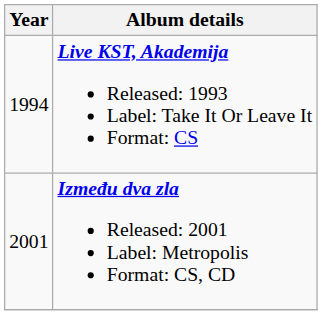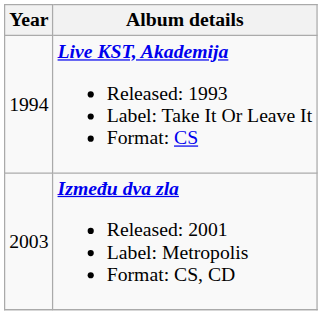(29, 241) 2001 -> (29, 241) 2003
